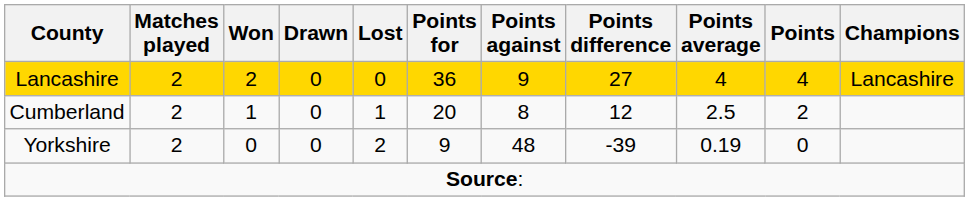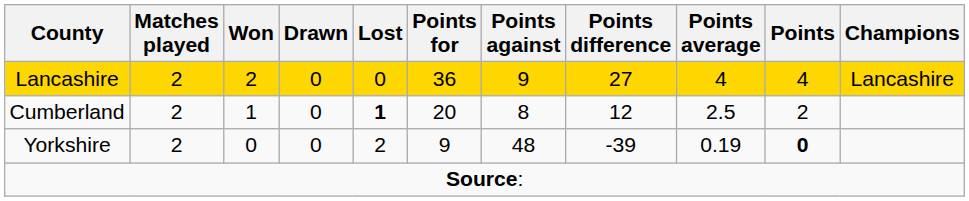(380, 111) normal -> (380, 111) bold
(803, 145) normal -> (803, 145) bold
